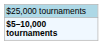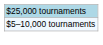(32, 28) bold -> (51, 24) normal
